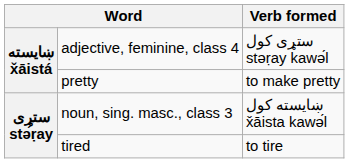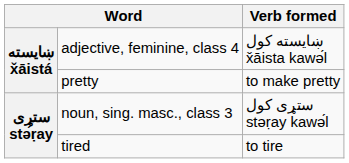(287, 49) ستړی کول stəṛay kawә́l -> (286, 49) ښايسته کول x̌āista kawә́l
(286, 114) ښايسته کول x̌āista kawә́l -> (287, 114) ستړی کول stəṛay kawә́l
